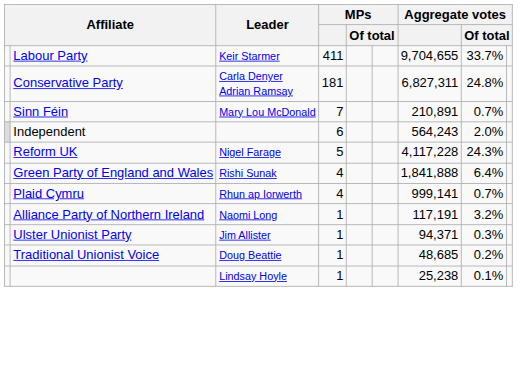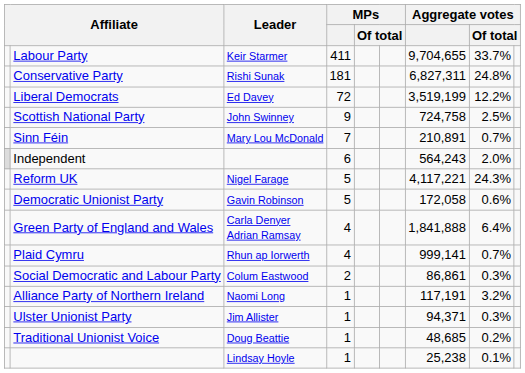(256, 84) Carla Denyer Adrian Ramsay -> (256, 77) Rishi Sunak
+ row: (66, 96)
+ row: (79, 117)
(430, 152) 4,117,228 -> (438, 179) 4,117,221
+ row: (88, 199)
(248, 174) Rishi Sunak -> (264, 228) Carla Denyer Adrian Ramsay
+ row: (117, 276)
